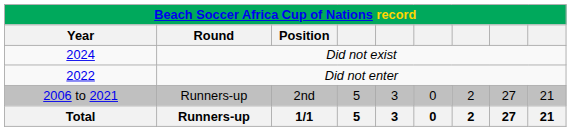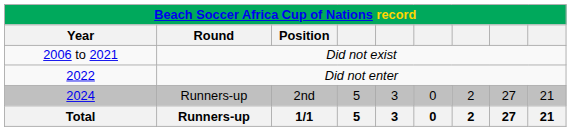(81, 55) 2024 -> (81, 55) 2006 to 2021
(81, 96) 2006 to 2021 -> (81, 96) 2024
